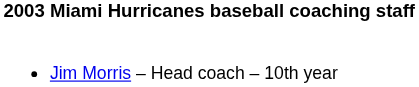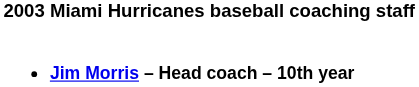(209, 73) normal -> (209, 73) bold
